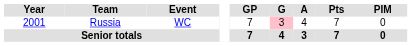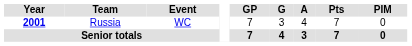(34, 23) normal -> (34, 23) bold
(282, 23) pink background -> (282, 23) no background
